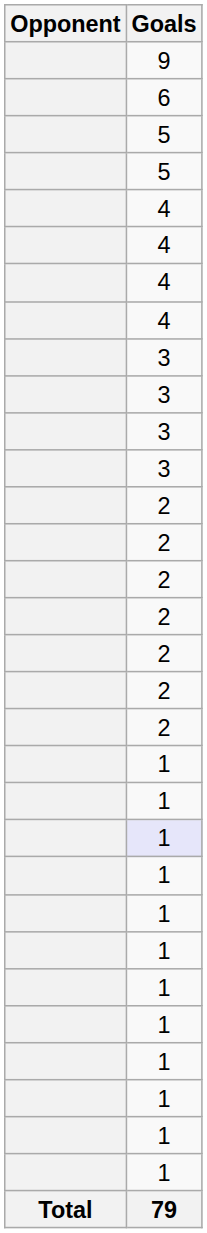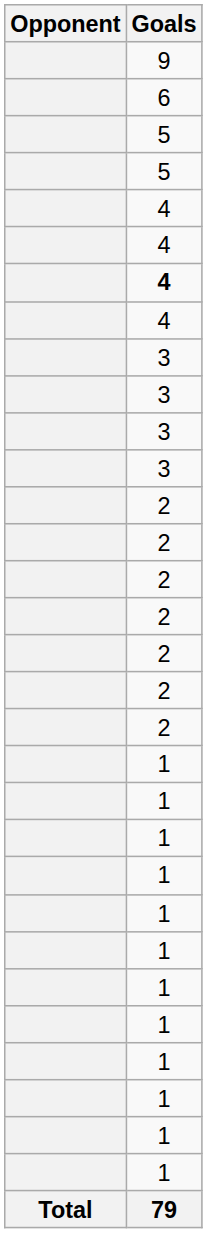(164, 283) normal -> (164, 283) bold
(164, 839) lavender background -> (164, 839) no background
